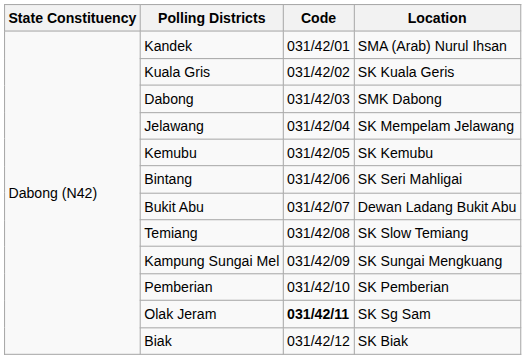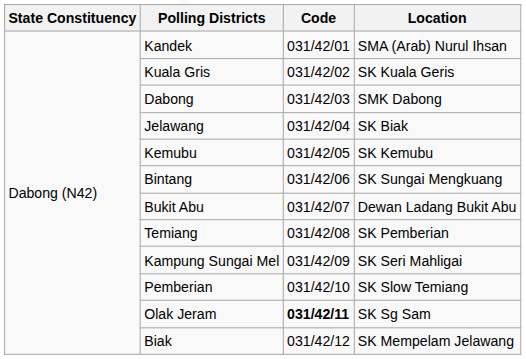(436, 126) SK Mempelam Jelawang -> (383, 126) SK Biak
(410, 180) SK Seri Mahligai -> (430, 180) SK Sungai Mengkuang
(413, 234) SK Slow Temiang -> (403, 234) SK Pemberian
(430, 261) SK Sungai Mengkuang -> (410, 261) SK Seri Mahligai
(403, 287) SK Pemberian -> (413, 287) SK Slow Temiang
(383, 341) SK Biak -> (436, 341) SK Mempelam Jelawang
